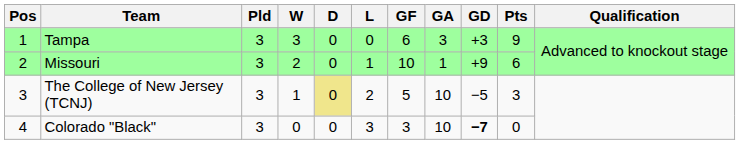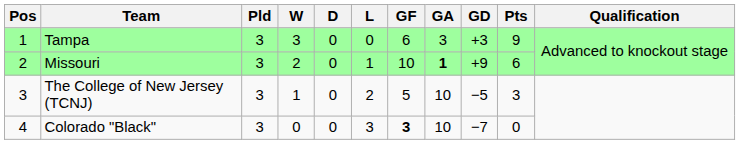(443, 63) normal -> (443, 63) bold
(333, 95) khaki background -> (333, 95) no background
(406, 127) normal -> (406, 127) bold
(479, 127) bold -> (479, 127) normal
